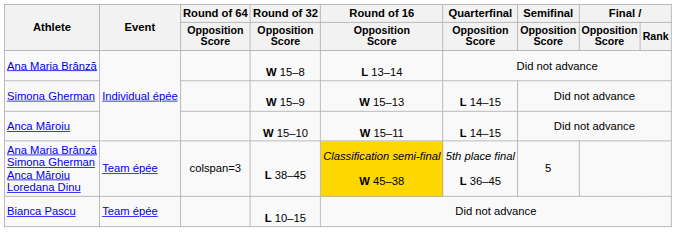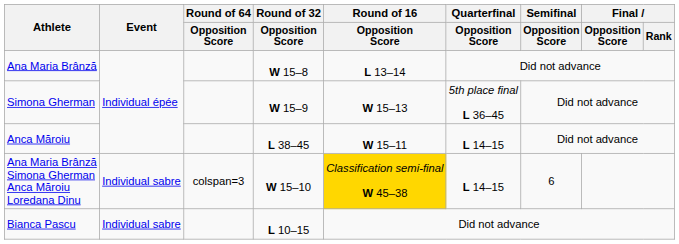(480, 103) L 14–15 -> (483, 103) 5th place final L 36–45
(285, 133) W 15–10 -> (289, 145) L 38–45
(130, 169) Team épée -> (141, 182) Individual sabre
(285, 175) L 38–45 -> (289, 188) W 15–10
(480, 169) 5th place final L 36–45 -> (483, 188) L 14–15
(548, 169) 5 -> (551, 182) 6
(130, 212) Team épée -> (141, 224) Individual sabre
